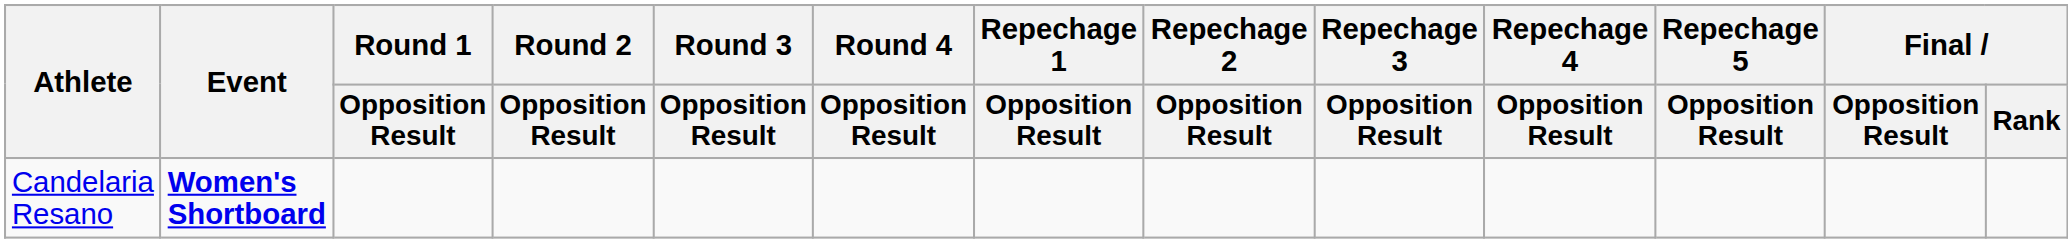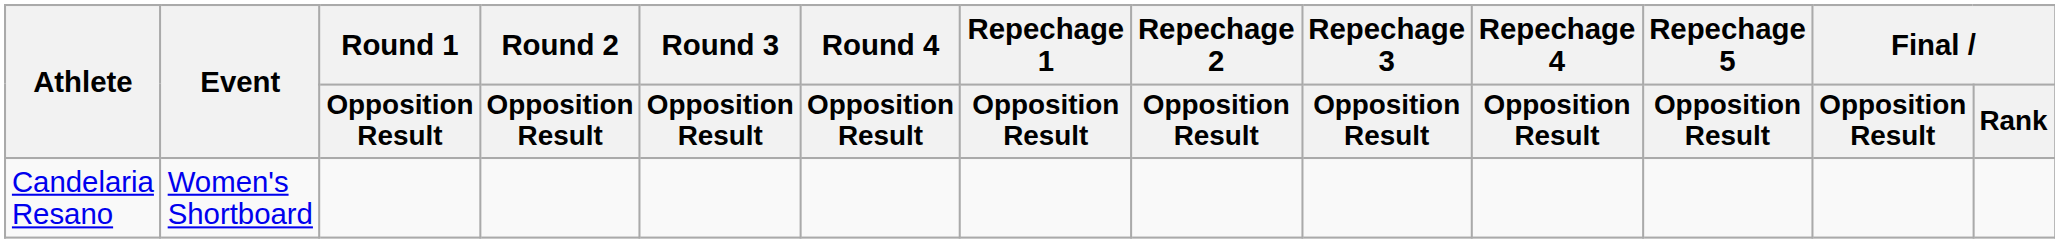(247, 198) bold -> (240, 198) normal
